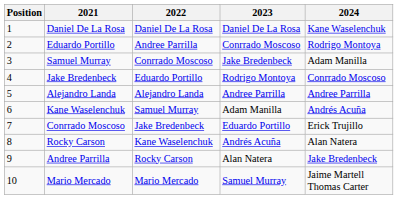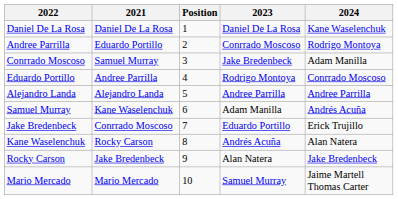columns swapped: (24, 12) <-> (176, 12)
(82, 77) Jake Bredenbeck -> (126, 77) Andree Parrilla
(78, 158) Andree Parrilla -> (129, 158) Jake Bredenbeck
